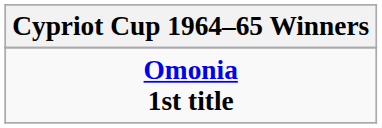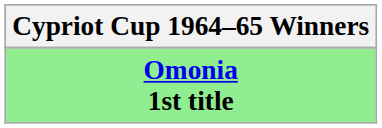(191, 84) no background -> (191, 84) lightgreen background
